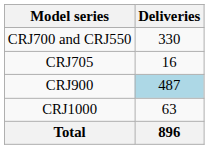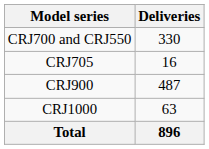(169, 86) lightblue background -> (169, 86) no background
